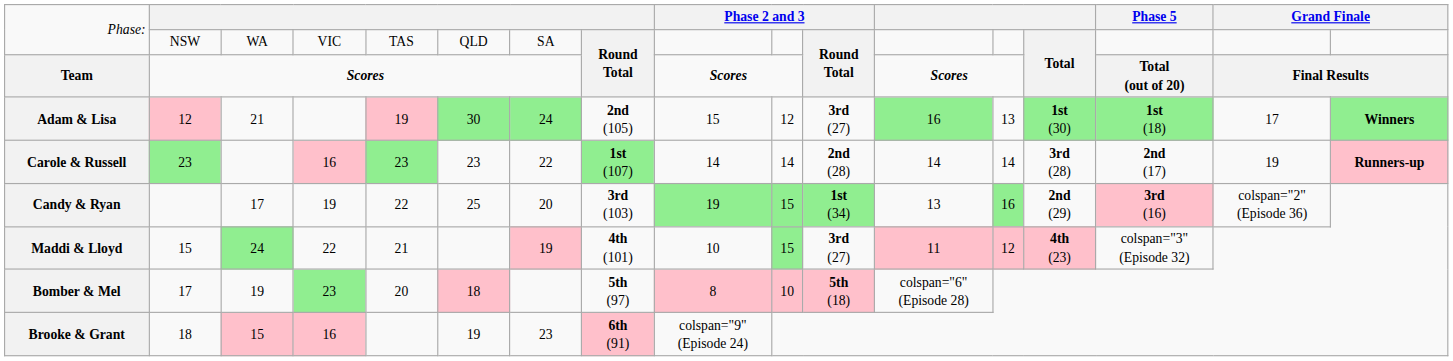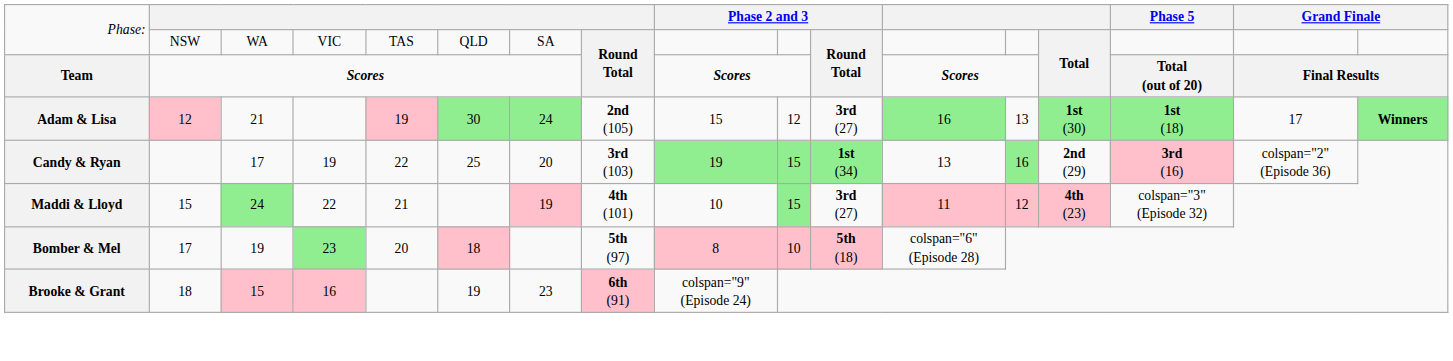- row: (77, 162)
